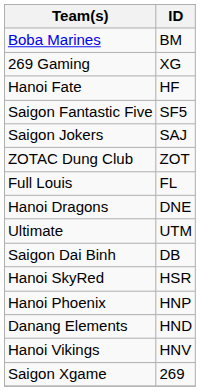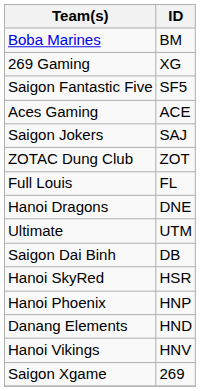- row: (45, 87)
+ row: (53, 111)
